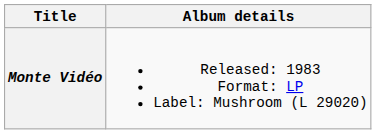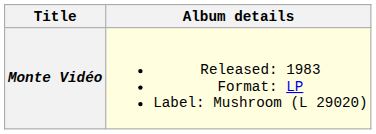(238, 87) no background -> (238, 87) lightyellow background
